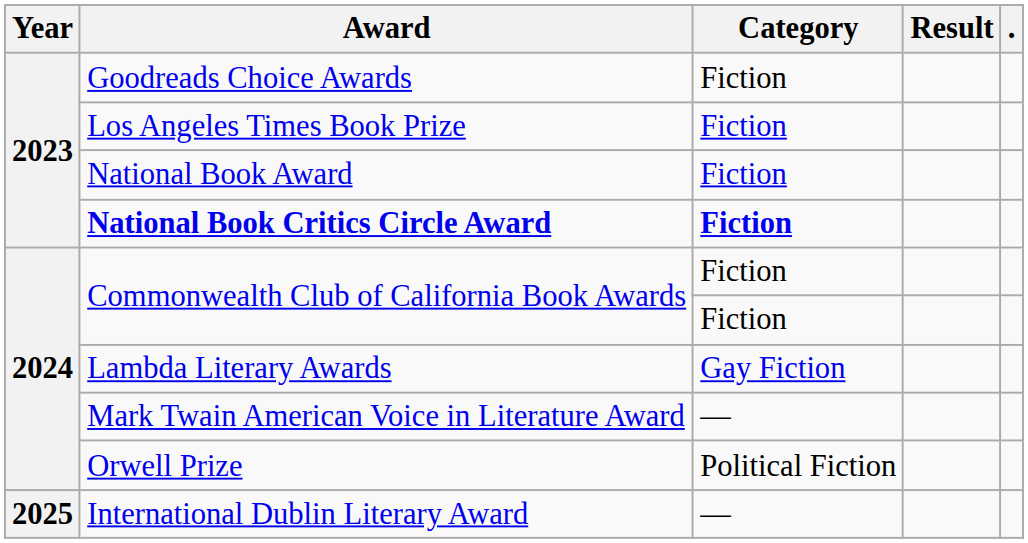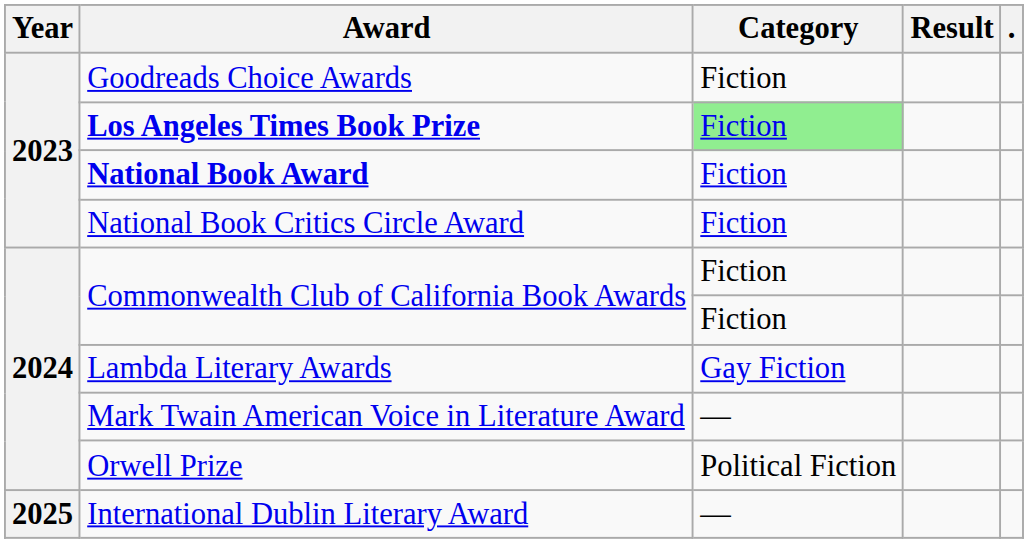(277, 125) normal -> (284, 125) bold
(744, 125) no background -> (744, 125) lightgreen background
(220, 174) normal -> (228, 174) bold
(319, 222) bold -> (306, 222) normal
(746, 222) bold -> (744, 222) normal
